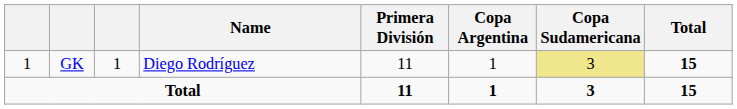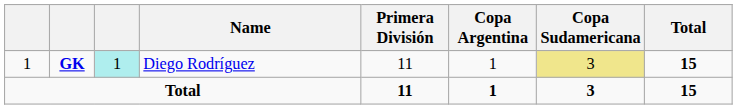(72, 64) normal -> (72, 64) bold
(117, 64) no background -> (117, 64) paleturquoise background
